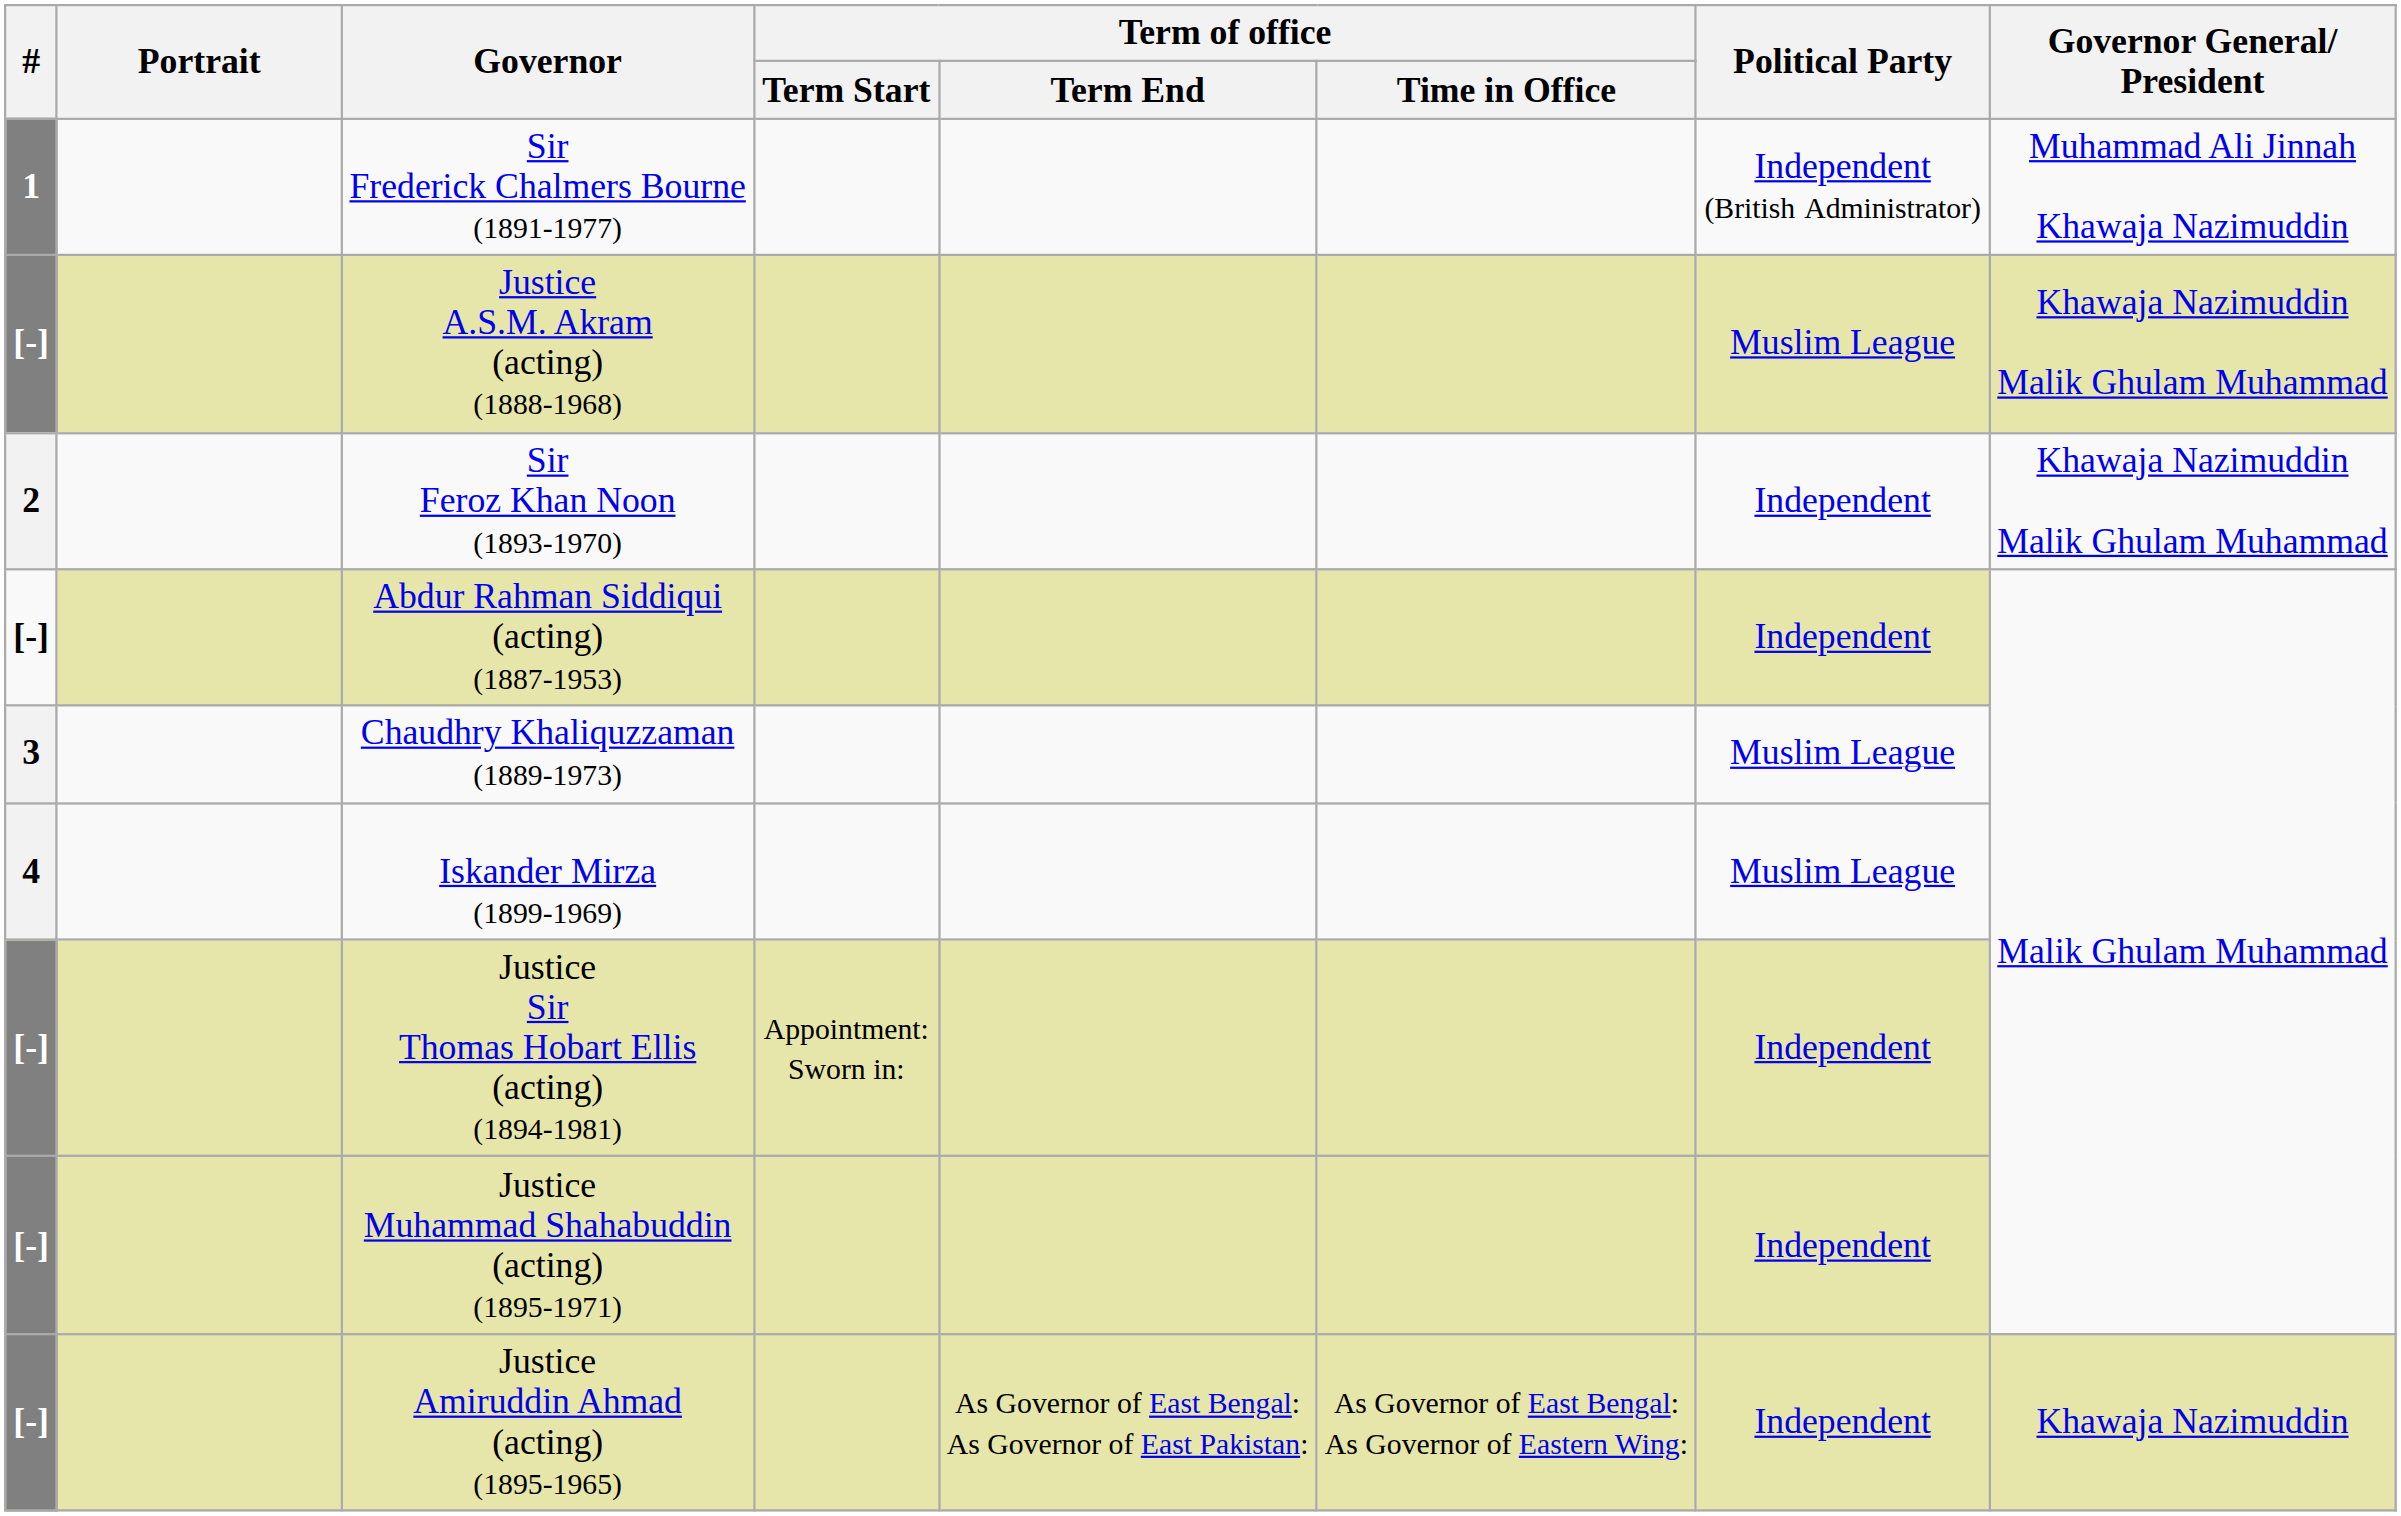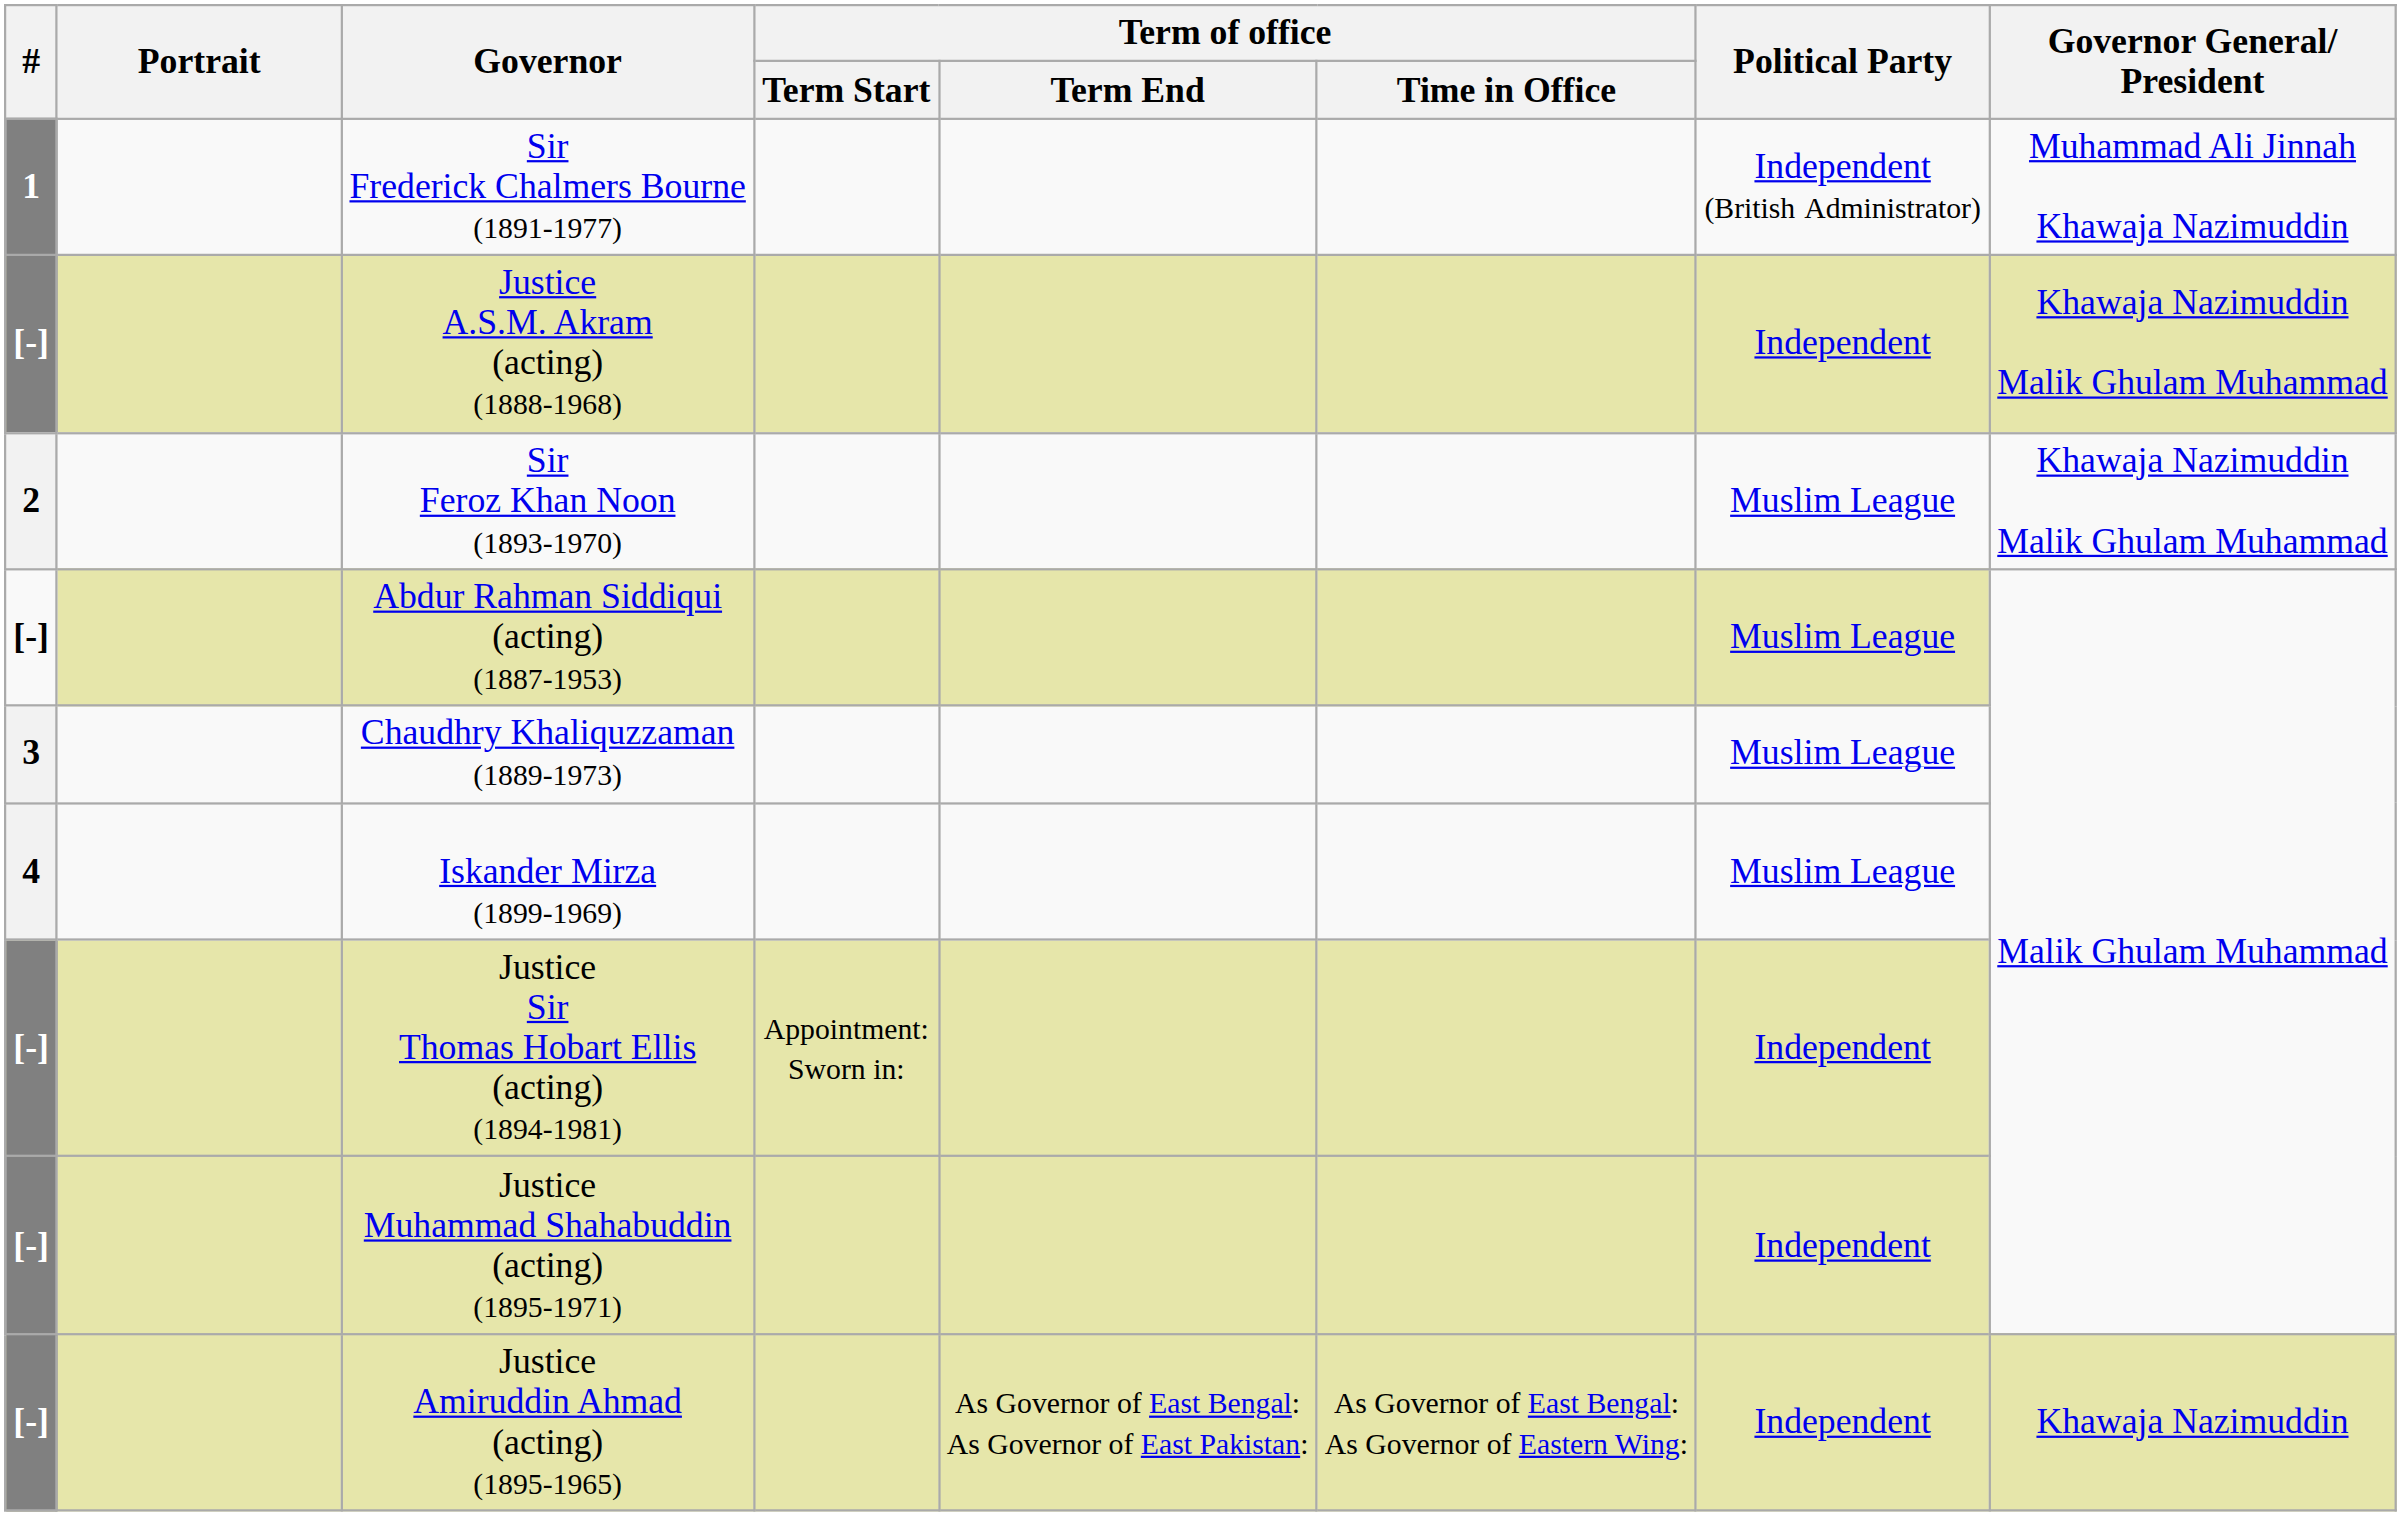(1843, 343) Muslim League -> (1843, 343) Independent
(1843, 499) Independent -> (1843, 499) Muslim League
(1843, 636) Independent -> (1843, 636) Muslim League
